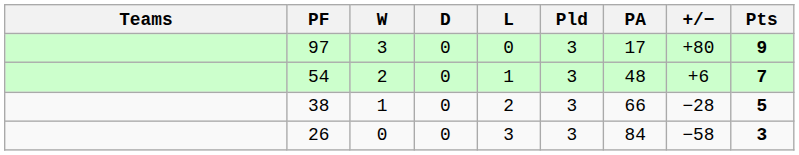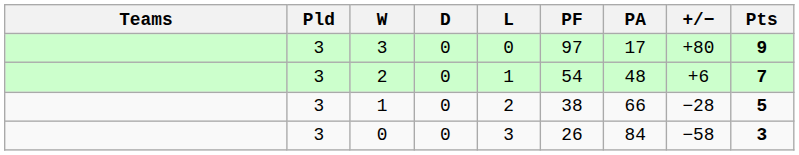columns swapped: (572, 19) <-> (319, 19)
